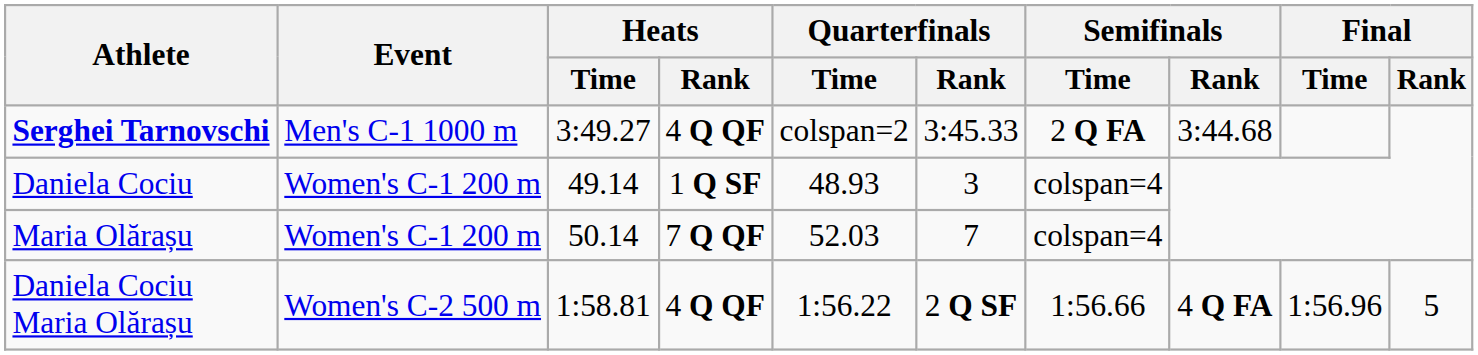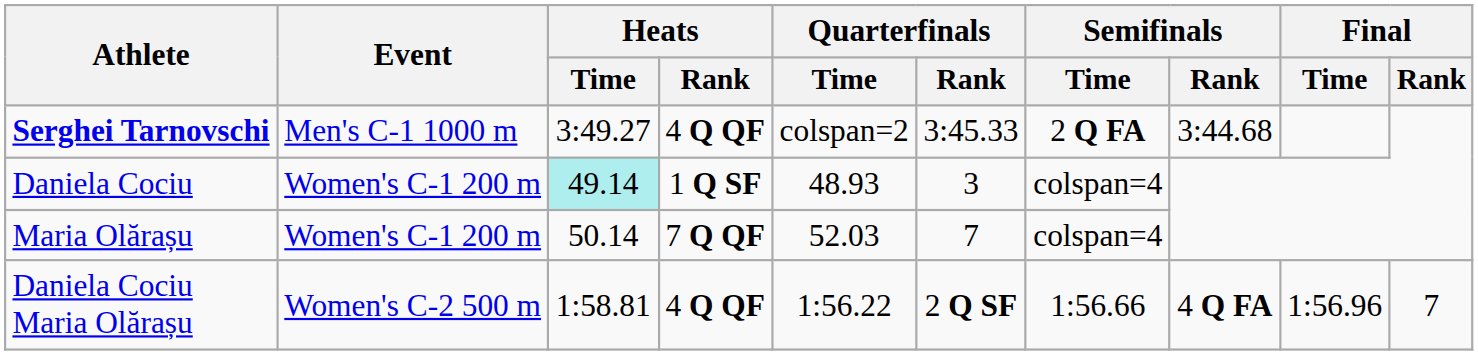(603, 183) no background -> (603, 183) paleturquoise background
(1431, 305) 5 -> (1431, 305) 7
